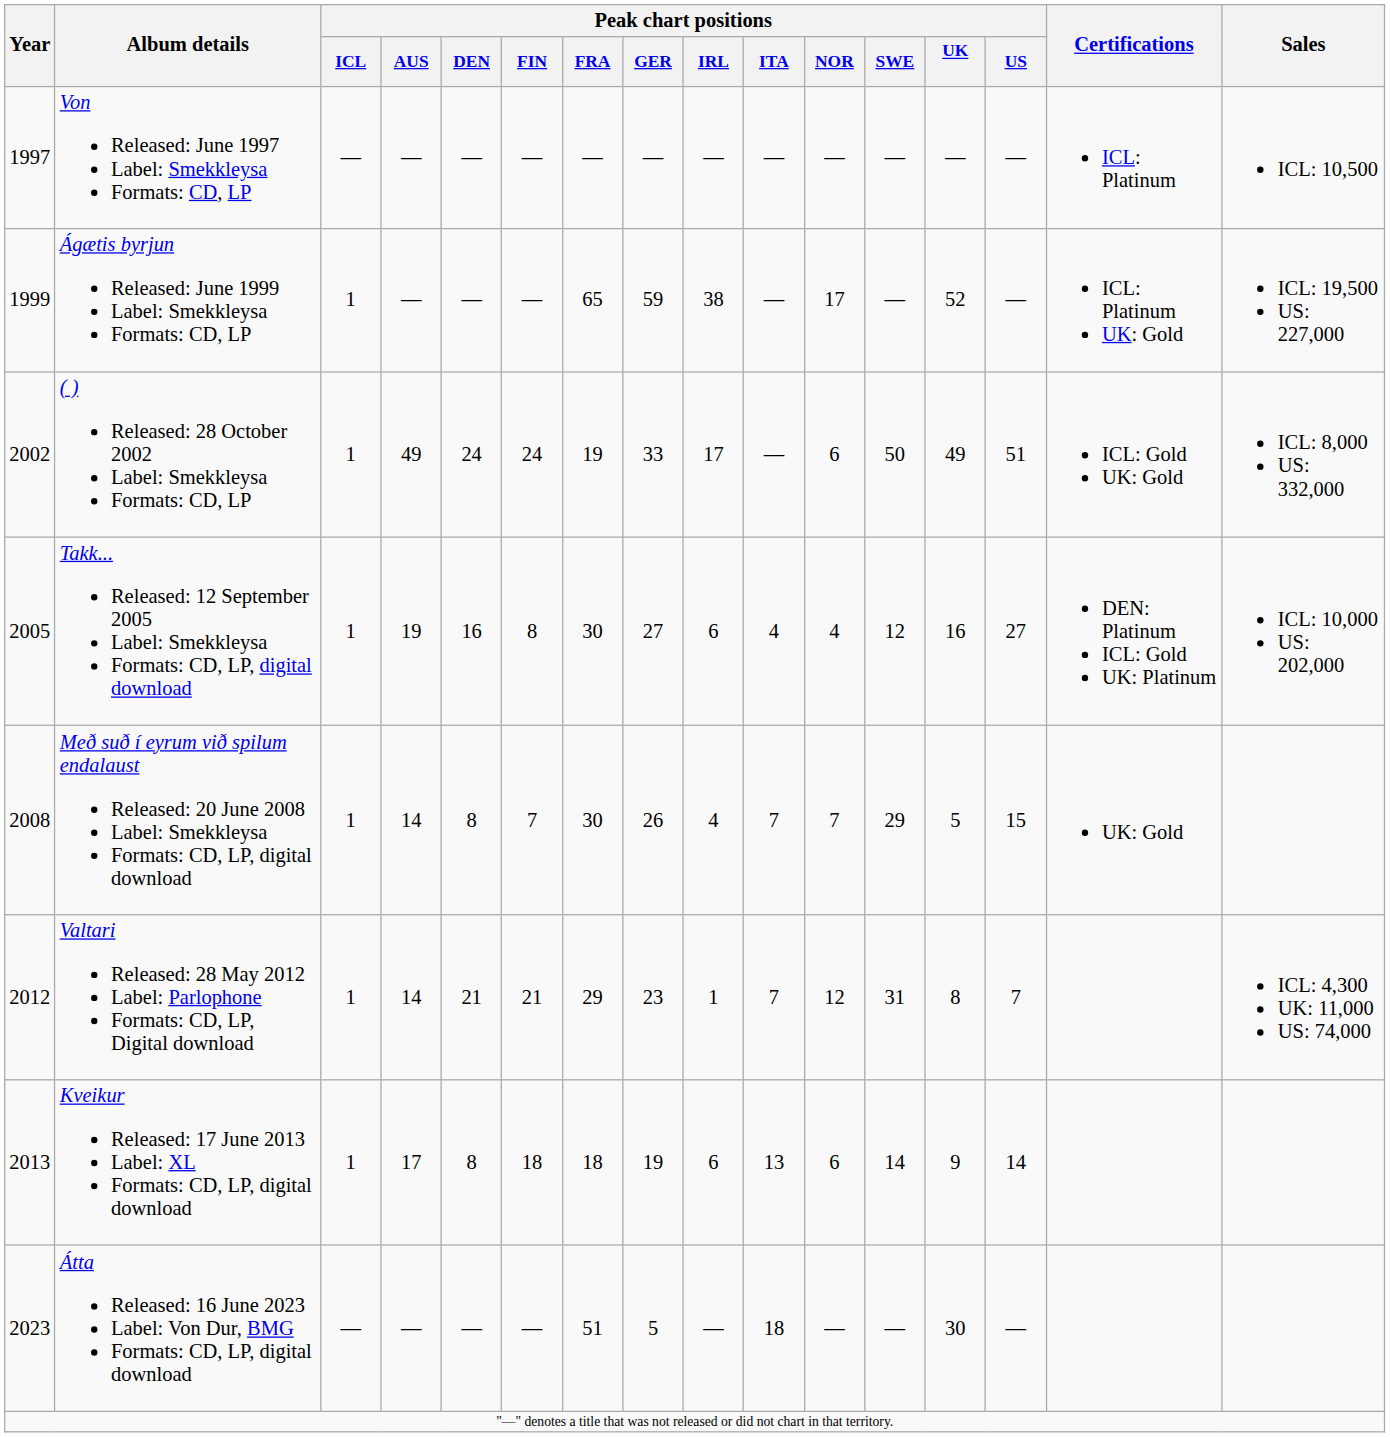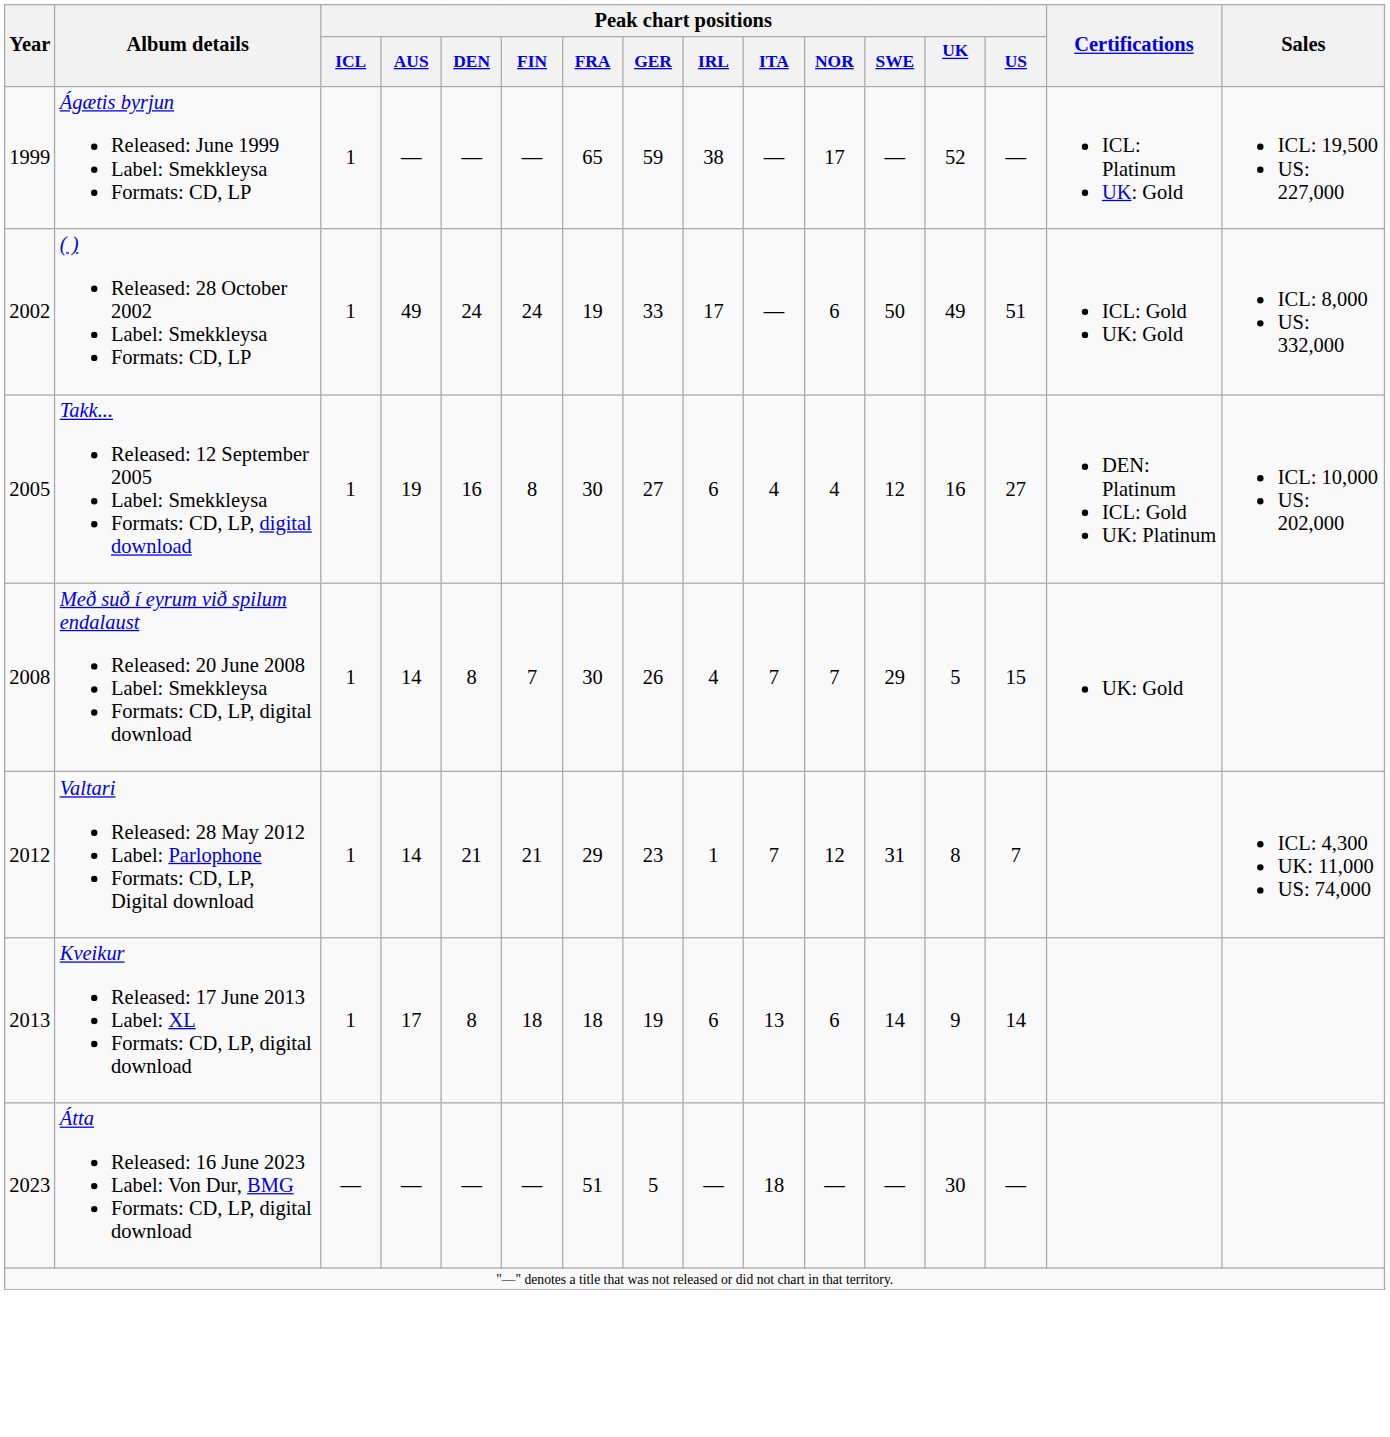- row: (188, 147)
